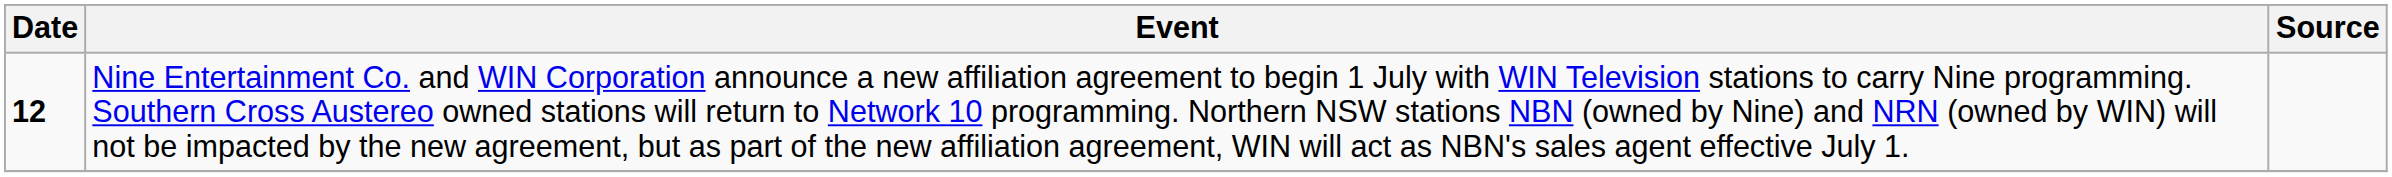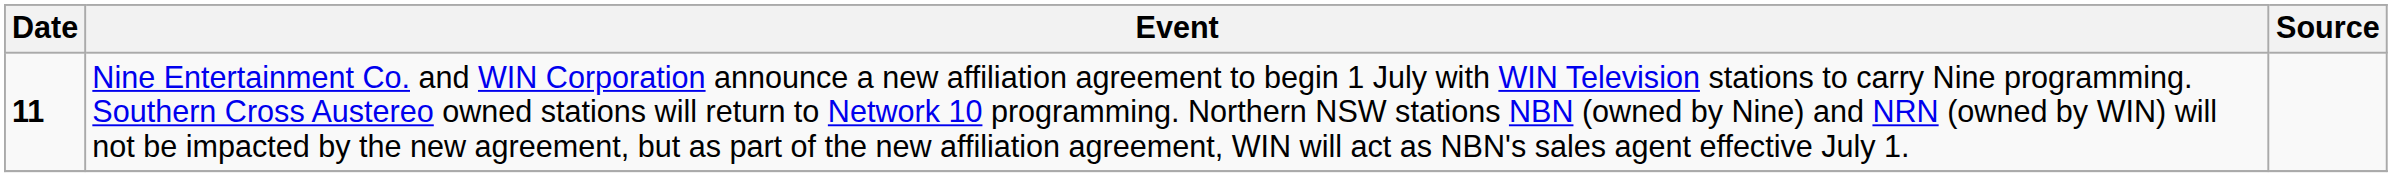(29, 111) 12 -> (28, 111) 11
